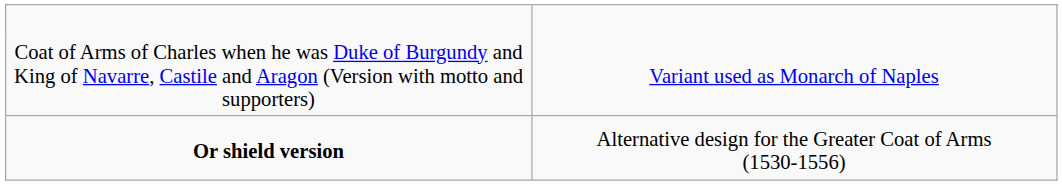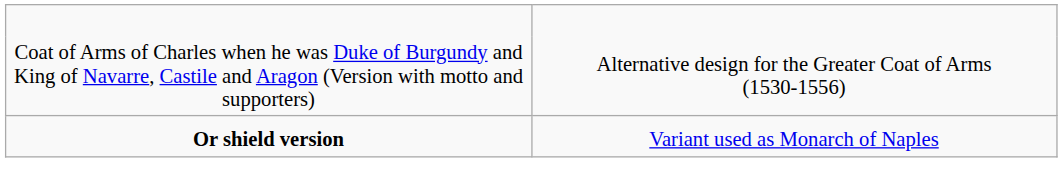(794, 75) Variant used as Monarch of Naples -> (794, 75) Alternative design for the Greater Coat of Arms (1530-1556)
(794, 151) Alternative design for the Greater Coat of Arms (1530-1556) -> (794, 139) Variant used as Monarch of Naples
